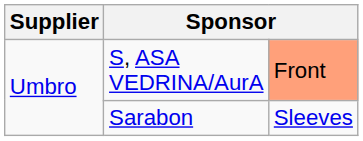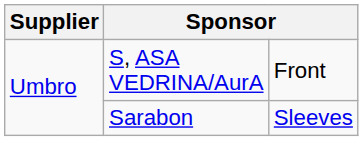(300, 69) lightsalmon background -> (300, 69) no background
